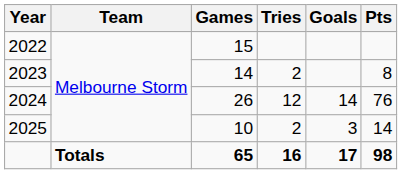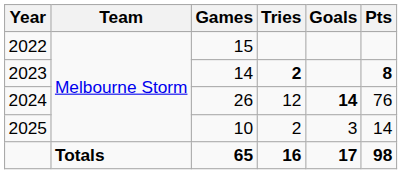(297, 73) normal -> (297, 73) bold
(387, 73) normal -> (387, 73) bold
(348, 100) normal -> (348, 100) bold
